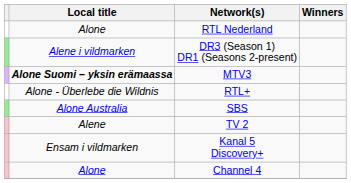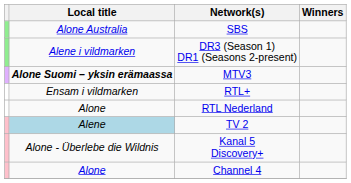rows swapped: (237, 108) <-> (237, 29)
(92, 91) Alone - Überlebe die Wildnis -> (92, 91) Ensam i vildmarken
(92, 125) no background -> (92, 125) lightblue background
(92, 147) Ensam i vildmarken -> (92, 147) Alone - Überlebe die Wildnis
